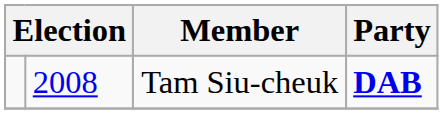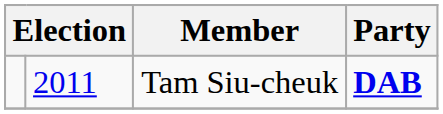(65, 81) 2008 -> (65, 81) 2011
